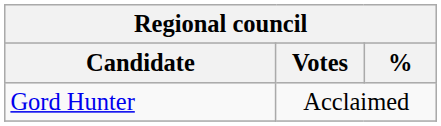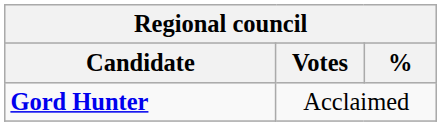(73, 101) normal -> (79, 101) bold
